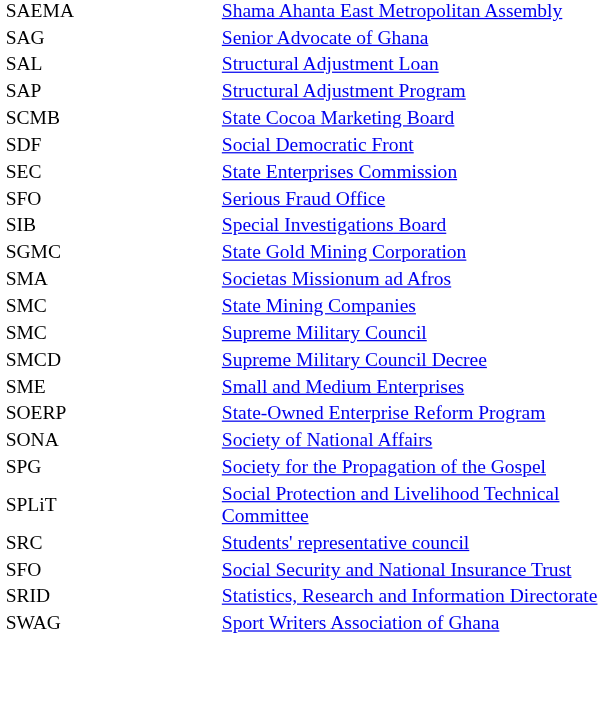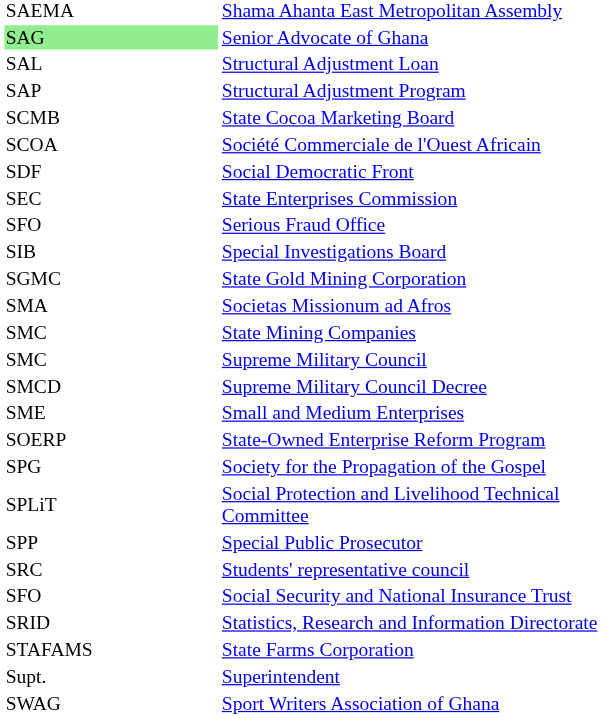(25, 37) no background -> (25, 37) lightgreen background
+ row: (381, 144)
- row: (327, 439)
+ row: (322, 542)
+ row: (318, 649)
+ row: (281, 676)
